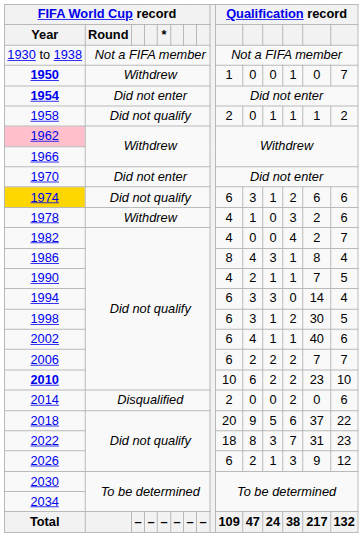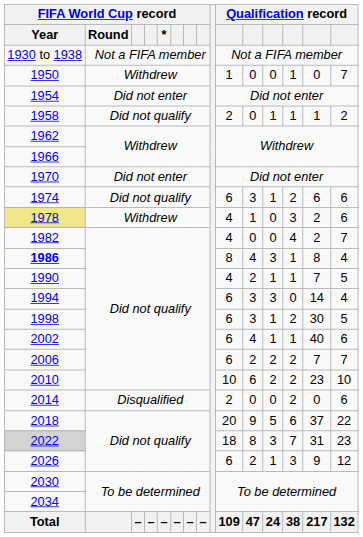(45, 75) bold -> (45, 75) normal
(45, 95) bold -> (45, 95) normal
(45, 136) pink background -> (45, 136) no background
(45, 197) gold background -> (45, 197) no background
(45, 217) no background -> (45, 217) khaki background
(45, 258) normal -> (45, 258) bold
(45, 380) bold -> (45, 380) normal
(45, 440) no background -> (45, 440) lightgrey background
